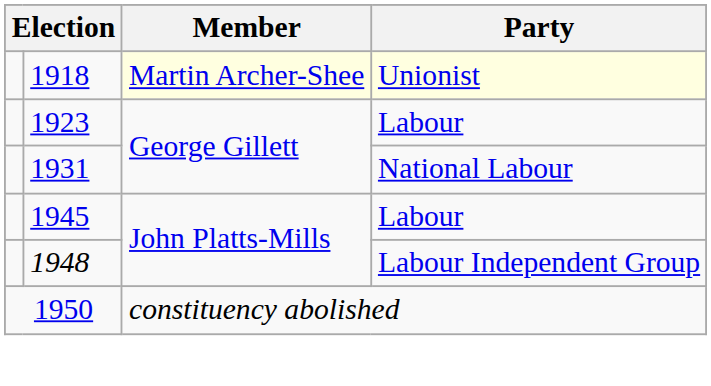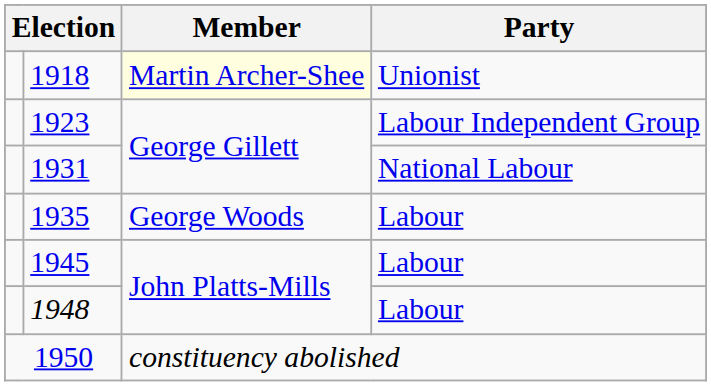(429, 74) lightyellow background -> (429, 74) no background
(421, 121) Labour -> (539, 121) Labour Independent Group
+ row: (60, 215)
(539, 262) Labour Independent Group -> (421, 309) Labour
